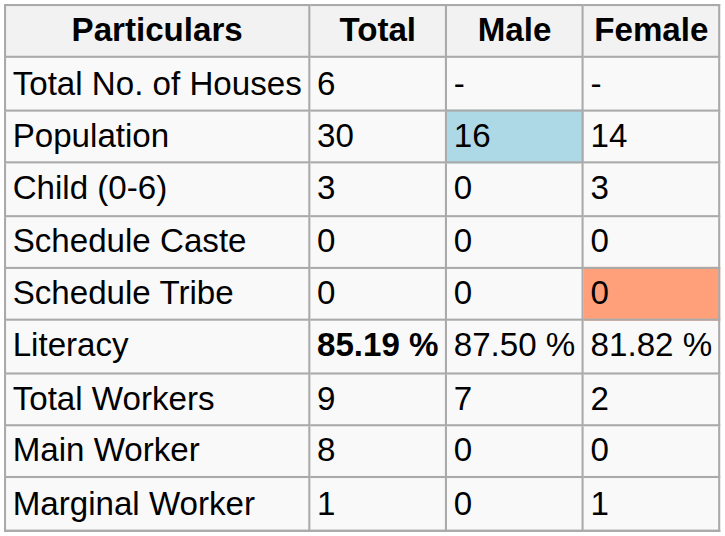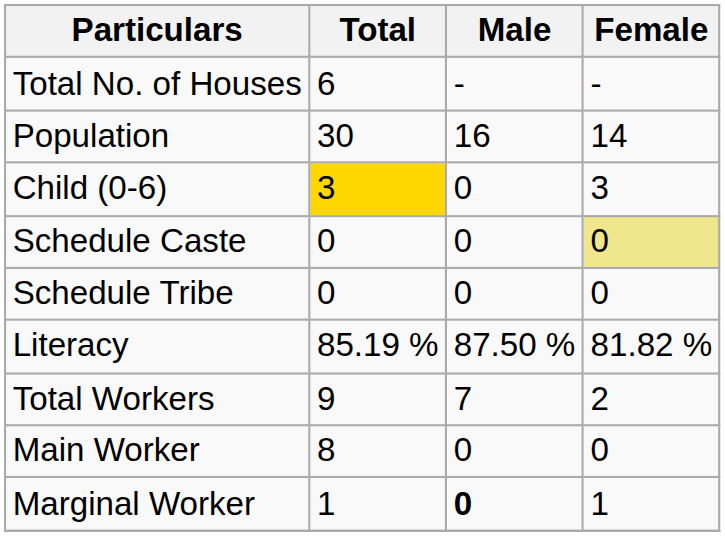(472, 135) lightblue background -> (472, 135) no background
(326, 188) no background -> (326, 188) gold background
(600, 240) no background -> (600, 240) khaki background
(600, 293) lightsalmon background -> (600, 293) no background
(378, 345) bold -> (378, 345) normal
(463, 503) normal -> (463, 503) bold
